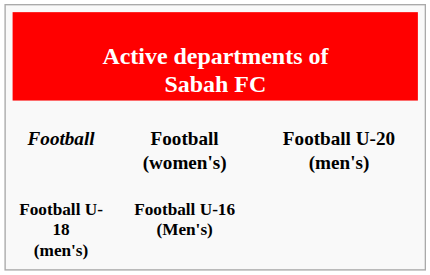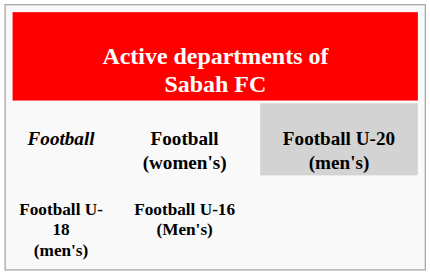(339, 150) no background -> (339, 150) lightgrey background
